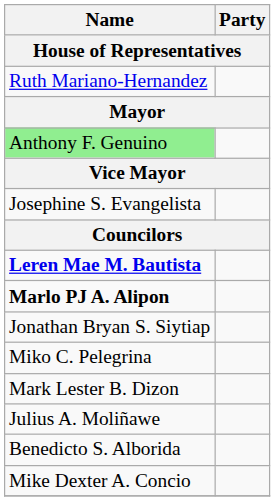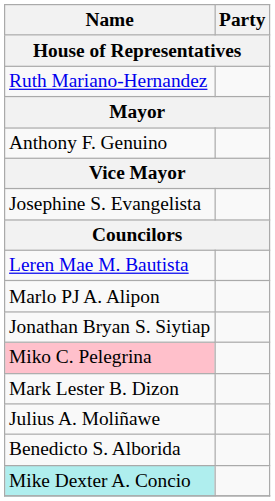(88, 142) lightgreen background -> (88, 142) no background
(105, 265) bold -> (99, 265) normal
(89, 296) bold -> (84, 296) normal
(80, 357) no background -> (80, 357) pink background
(100, 480) no background -> (100, 480) paleturquoise background
